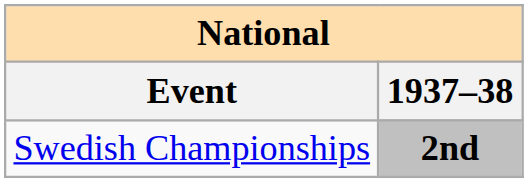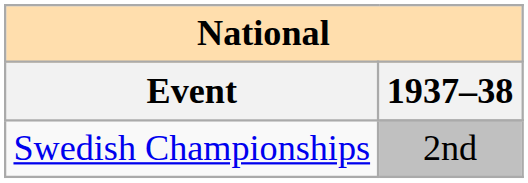(450, 147) bold -> (450, 147) normal
